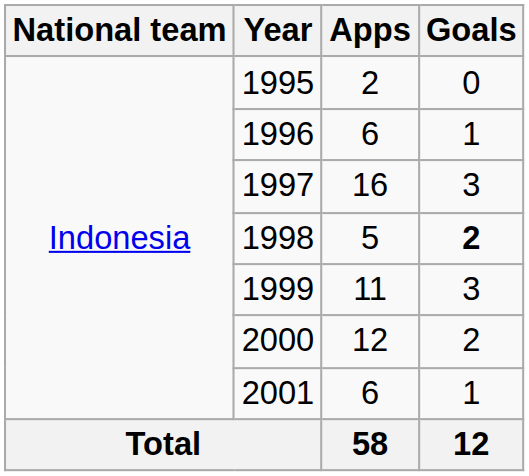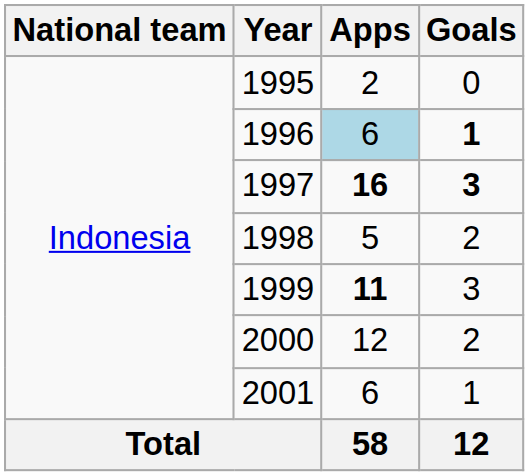(370, 133) no background -> (370, 133) lightblue background
(471, 133) normal -> (471, 133) bold
(370, 185) normal -> (370, 185) bold
(471, 185) normal -> (471, 185) bold
(471, 237) bold -> (471, 237) normal
(370, 289) normal -> (370, 289) bold
